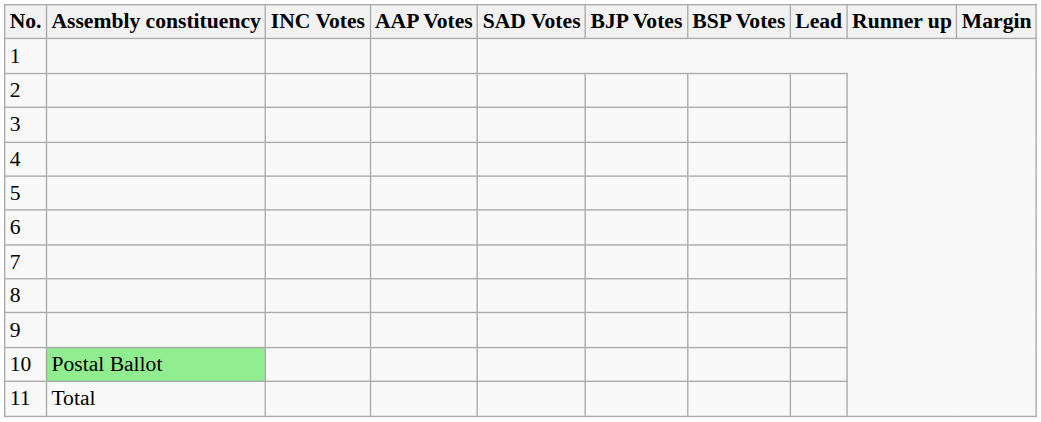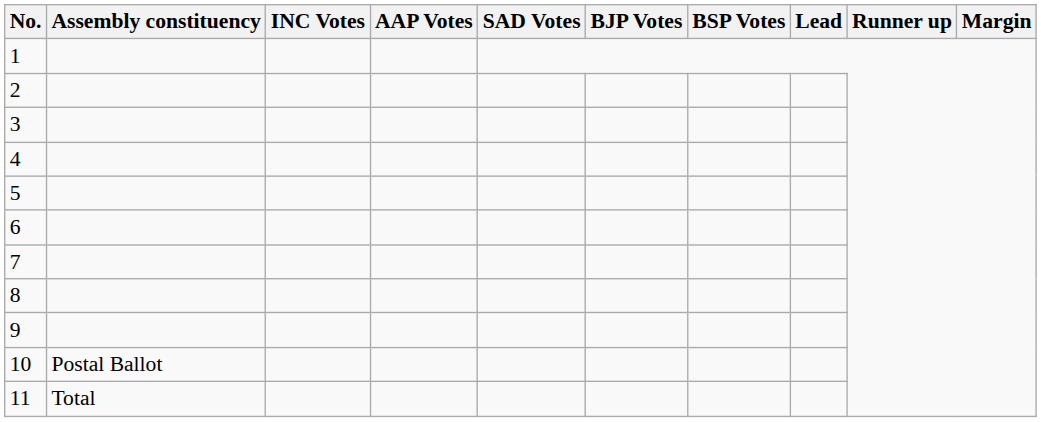(107, 364) lightgreen background -> (107, 364) no background
